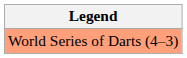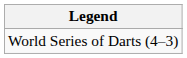(93, 41) lightsalmon background -> (93, 41) no background
